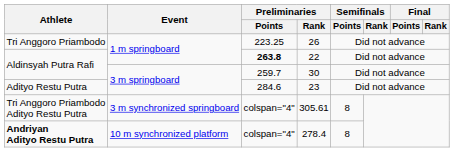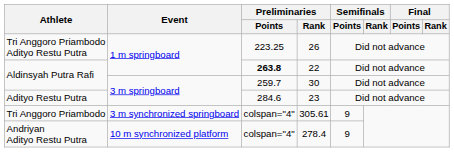(56, 42) Tri Anggoro Priambodo -> (56, 47) Tri Anggoro Priambodo Adityo Restu Putra
(56, 108) Tri Anggoro Priambodo Adityo Restu Putra -> (56, 114) Tri Anggoro Priambodo
(347, 108) 8 -> (347, 114) 9
(50, 134) bold -> (47, 134) normal
(347, 134) 8 -> (347, 134) 9
